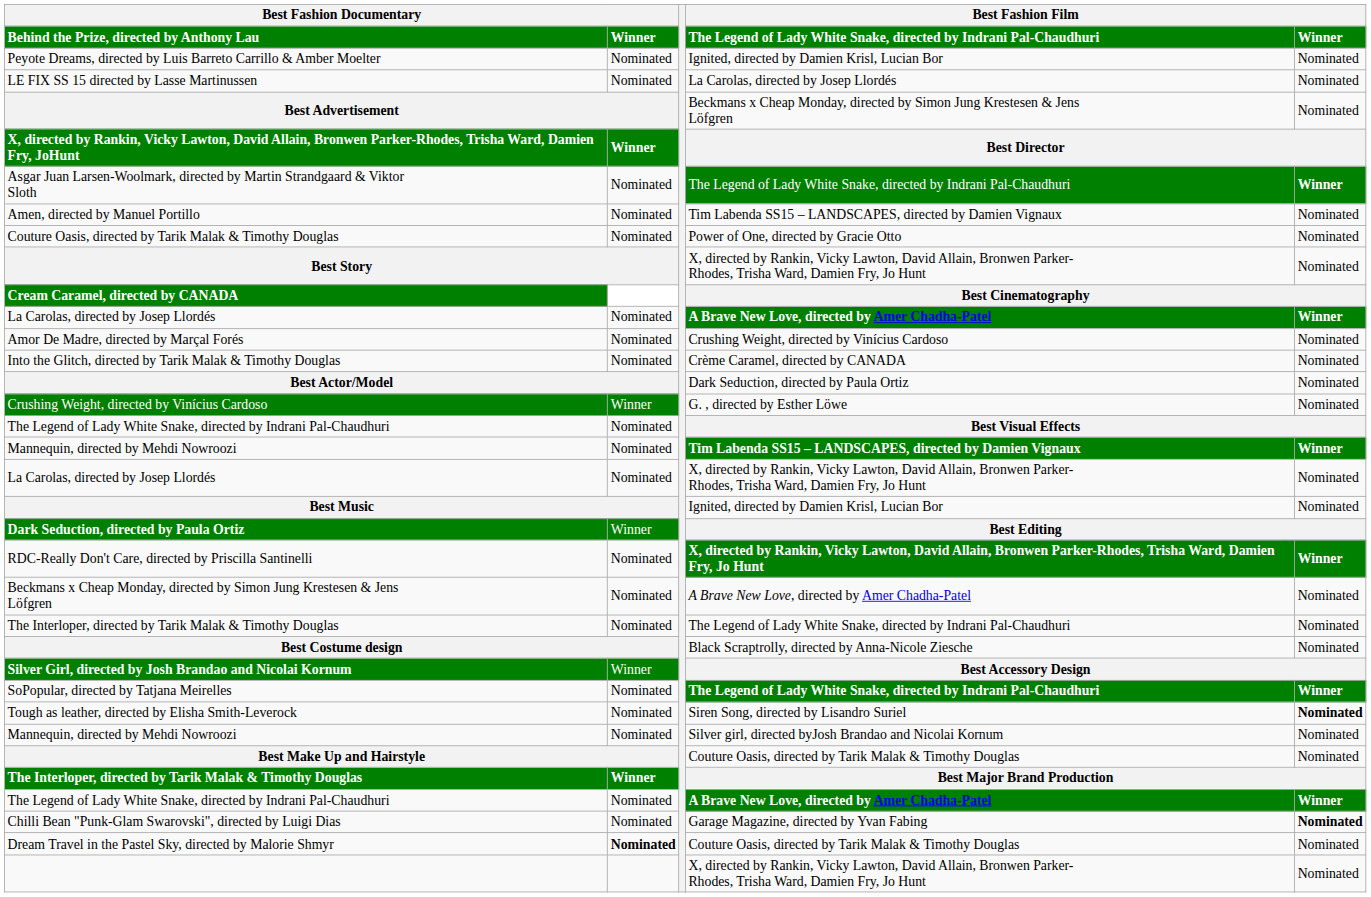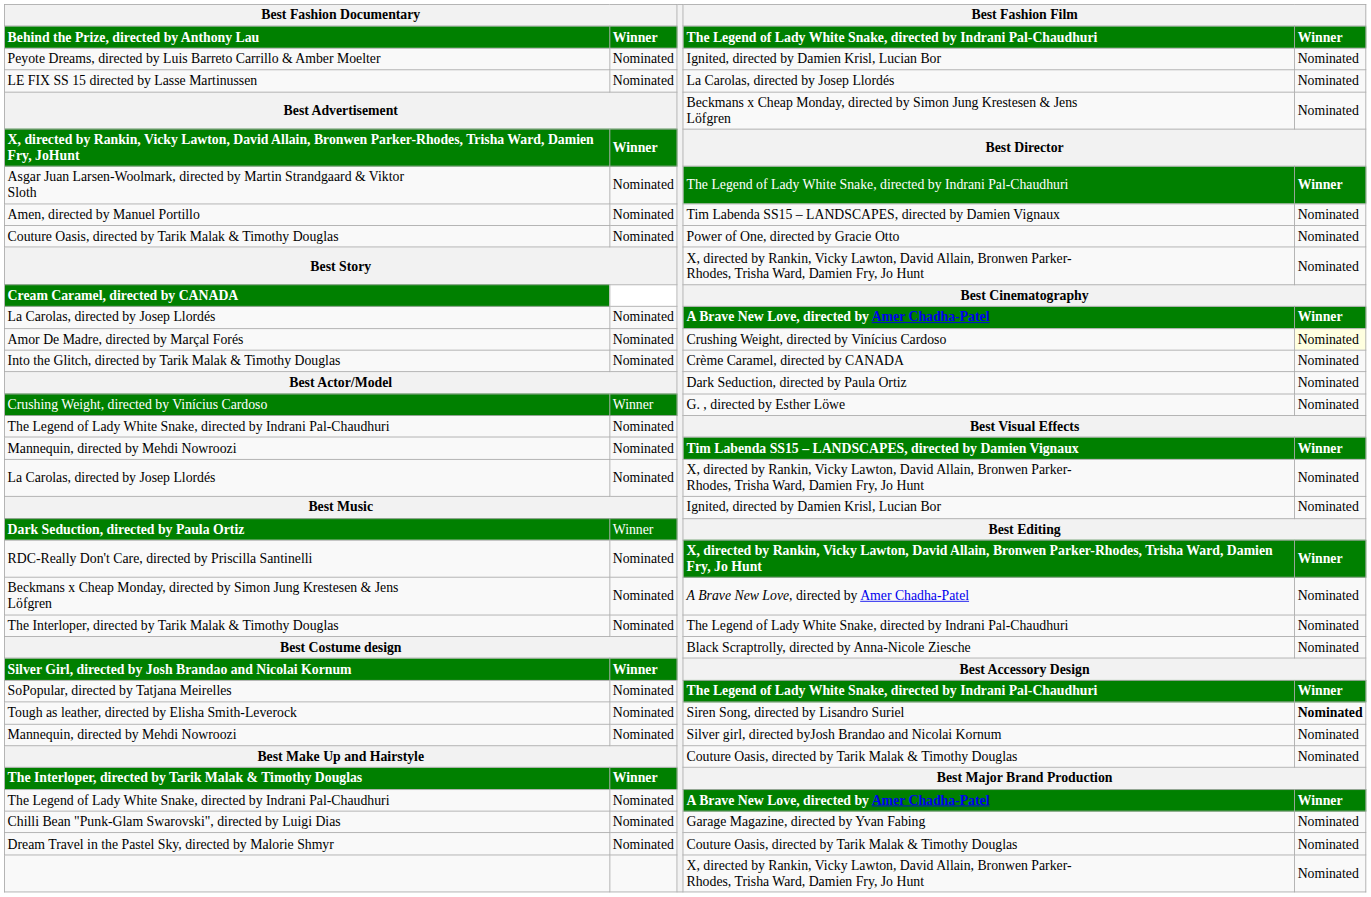(1328, 339) no background -> (1328, 339) lightyellow background
(631, 669) normal -> (635, 669) bold
(1330, 822) bold -> (1328, 822) normal
(643, 843) bold -> (643, 843) normal
